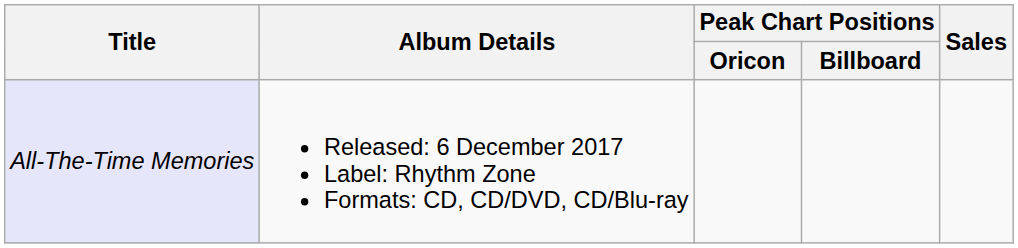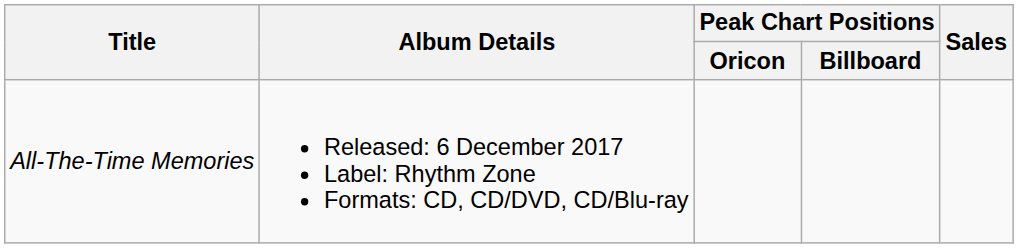(132, 160) lavender background -> (132, 160) no background
